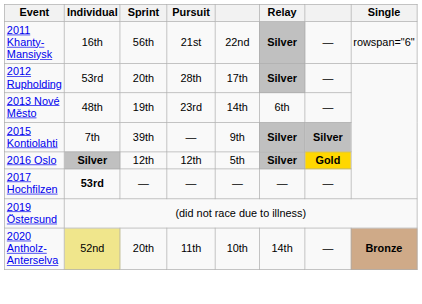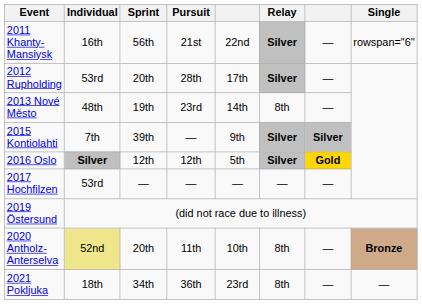(282, 107) 6th -> (282, 107) 8th
(92, 183) bold -> (92, 183) normal
(282, 249) 14th -> (282, 249) 8th
+ row: (27, 284)
